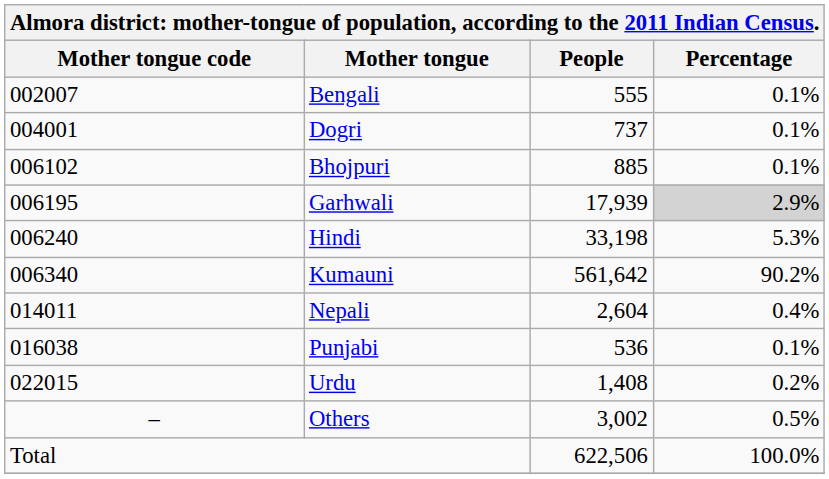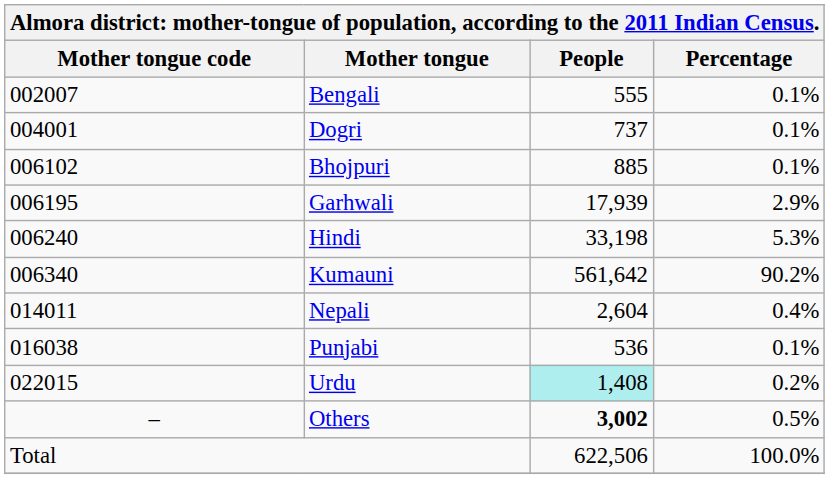(796, 202) lightgrey background -> (796, 202) no background
(622, 382) no background -> (622, 382) paleturquoise background
(622, 418) normal -> (622, 418) bold
